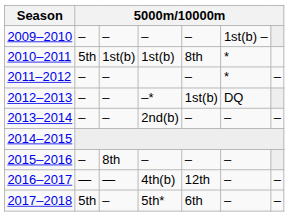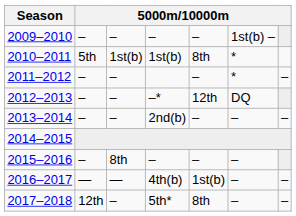(201, 97) 1st(b) -> (205, 97) 12th
(197, 180) 12th -> (209, 180) 1st(b)
(87, 200) 5th -> (91, 200) 12th
(194, 200) 6th -> (201, 200) 8th
